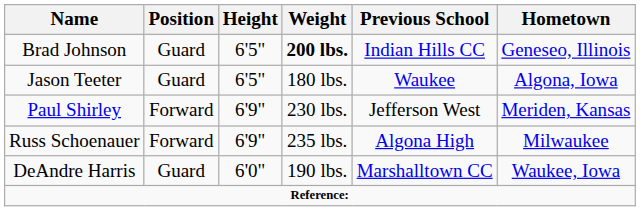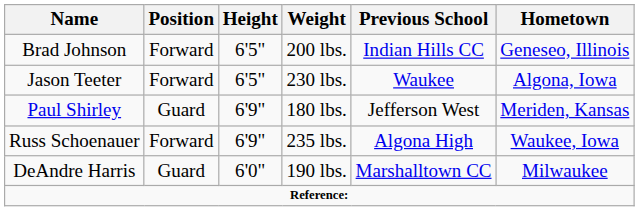(181, 49) Guard -> (181, 49) Forward
(317, 49) bold -> (317, 49) normal
(181, 79) Guard -> (181, 79) Forward
(317, 79) 180 lbs. -> (317, 79) 230 lbs.
(181, 110) Forward -> (181, 110) Guard
(317, 110) 230 lbs. -> (317, 110) 180 lbs.
(566, 140) Milwaukee -> (565, 140) Waukee, Iowa
(566, 170) Waukee, Iowa -> (565, 170) Milwaukee
